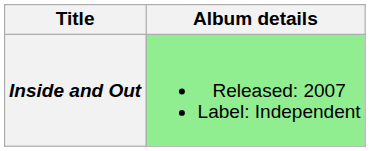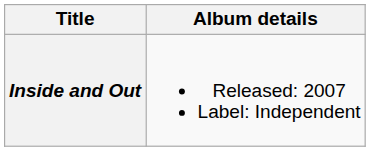(255, 101) lightgreen background -> (255, 101) no background
